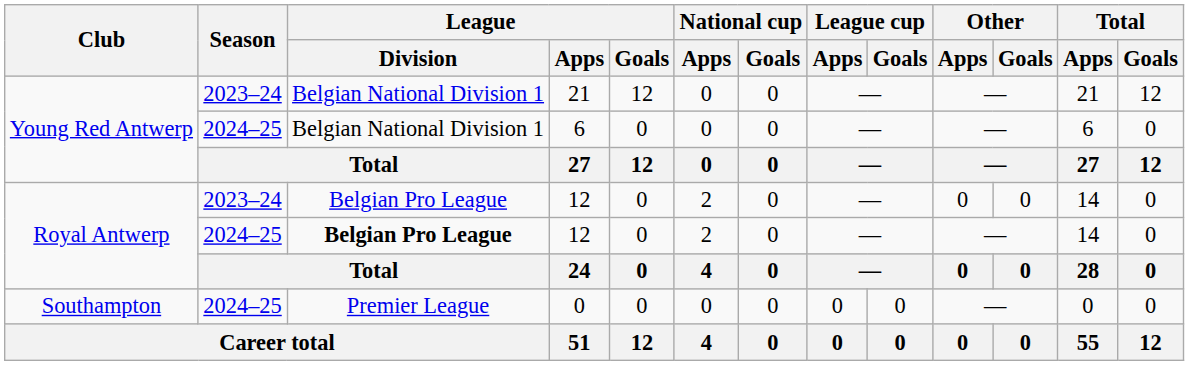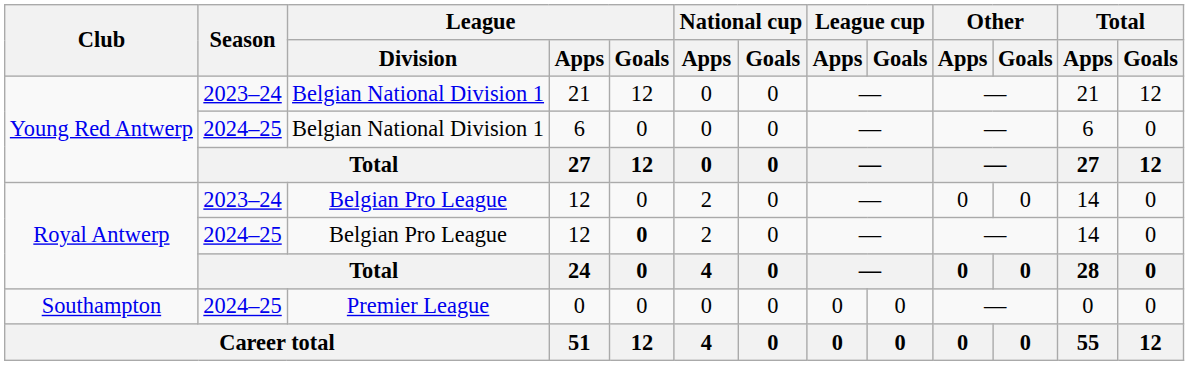(418, 235) bold -> (418, 235) normal
(642, 235) normal -> (642, 235) bold
